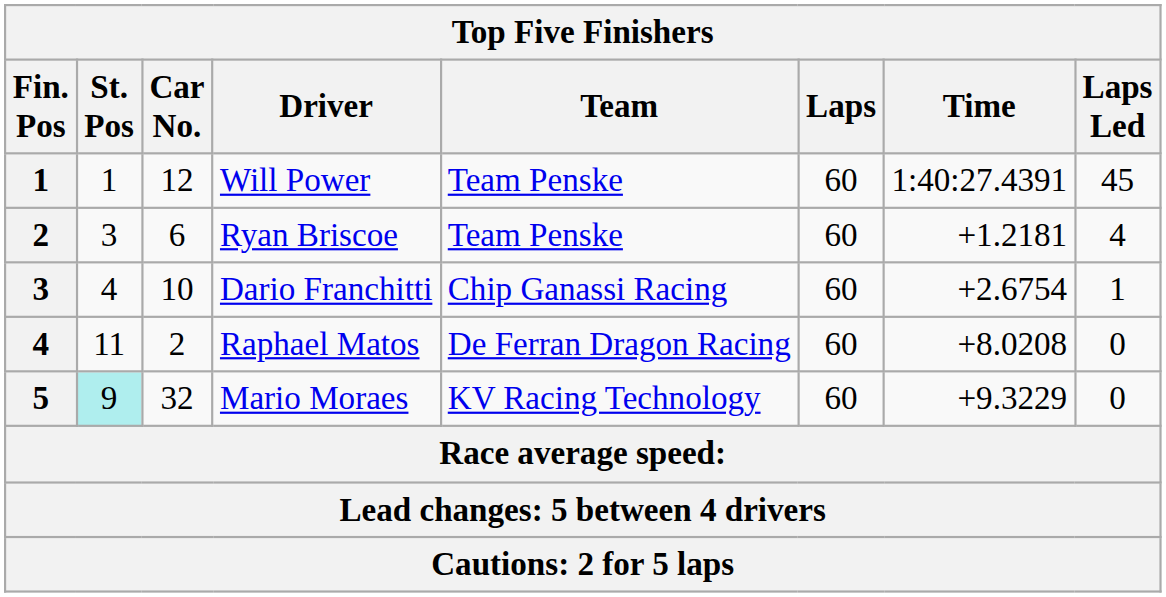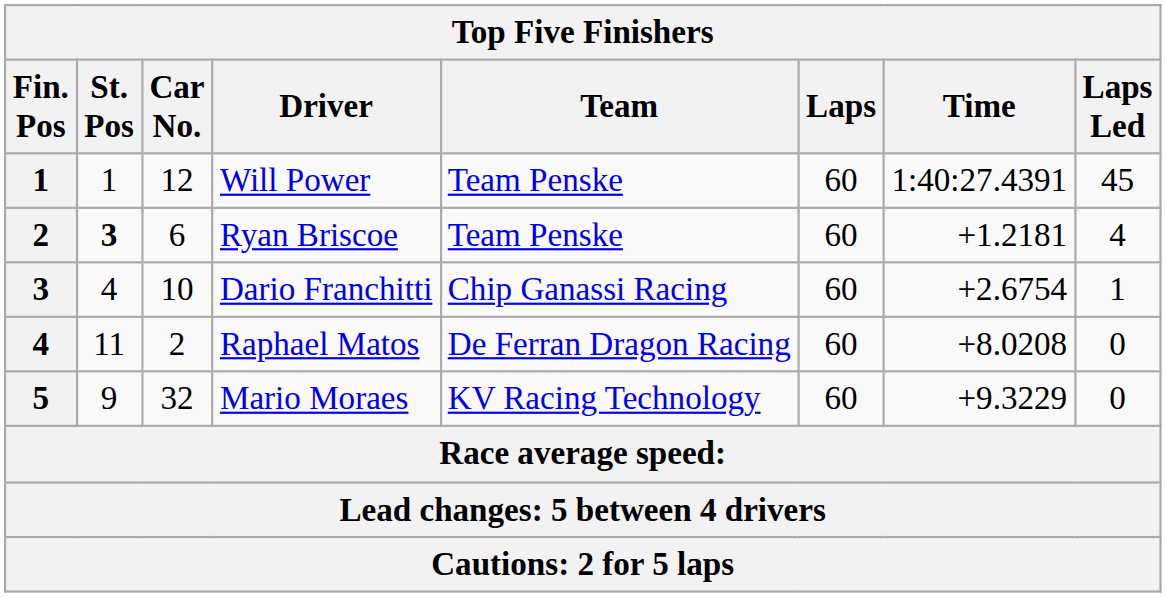(109, 235) normal -> (109, 235) bold
(109, 399) paleturquoise background -> (109, 399) no background
